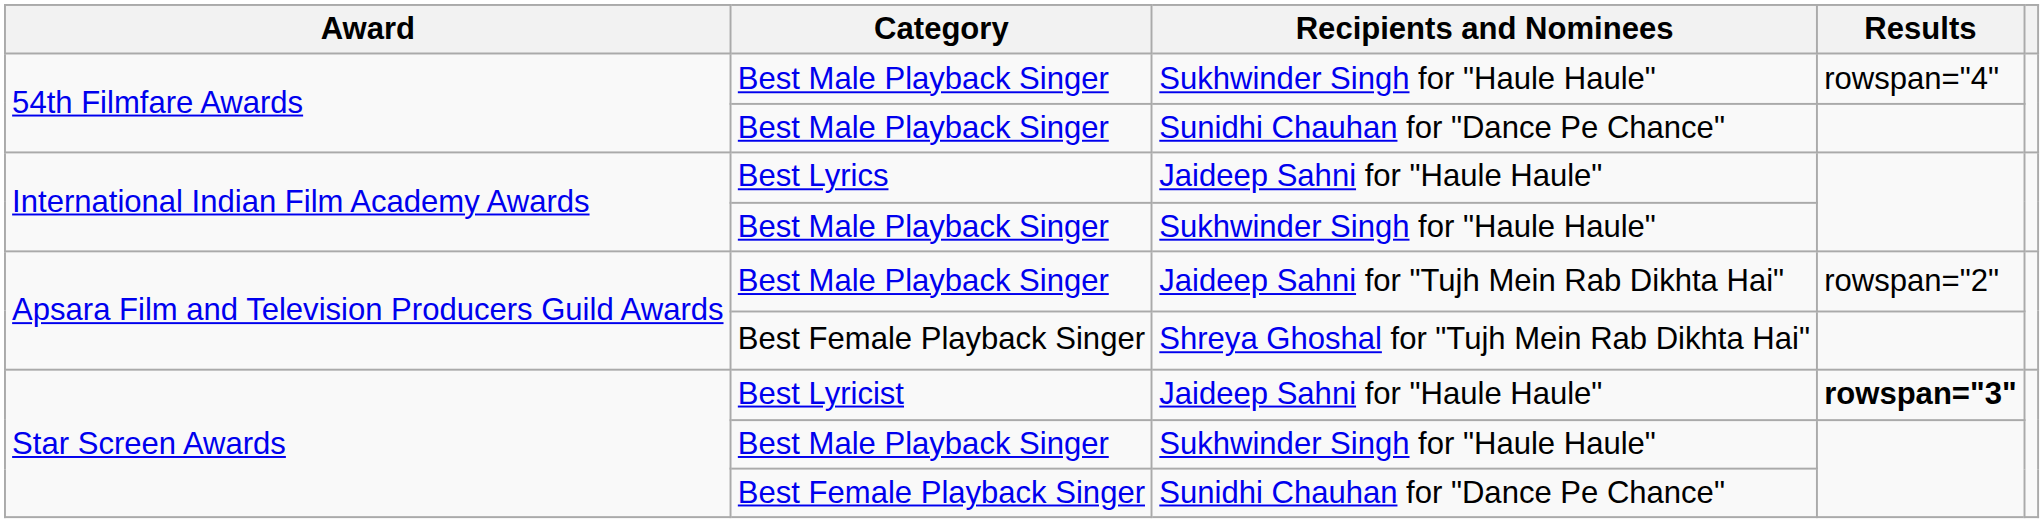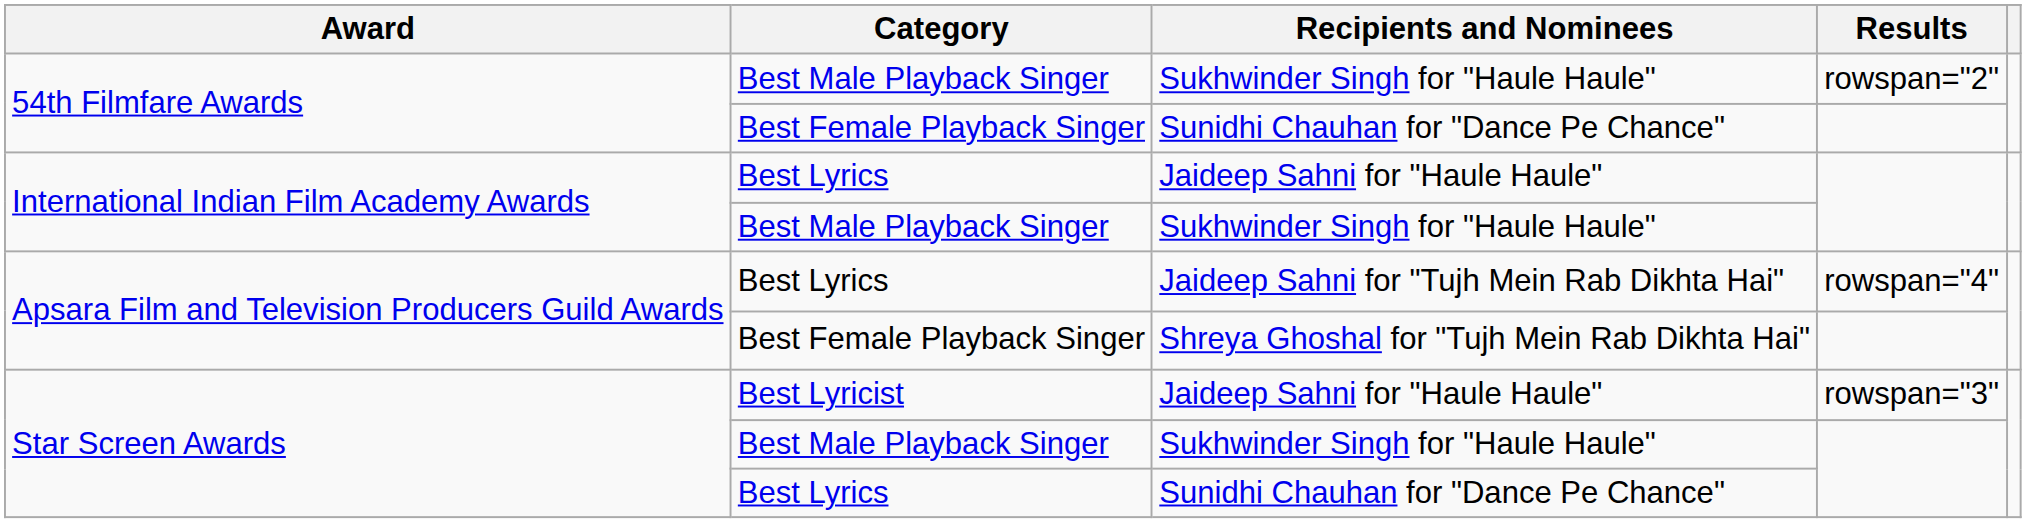(1912, 78) rowspan="4" -> (1912, 78) rowspan="2"
(923, 127) Best Male Playback Singer -> (941, 127) Best Female Playback Singer
(923, 280) Best Male Playback Singer -> (813, 280) Best Lyrics
(1912, 280) rowspan="2" -> (1912, 280) rowspan="4"
(1920, 394) bold -> (1912, 394) normal
(941, 492) Best Female Playback Singer -> (813, 492) Best Lyrics
